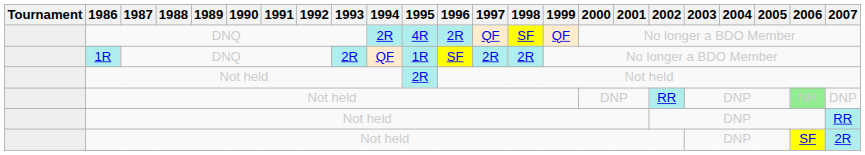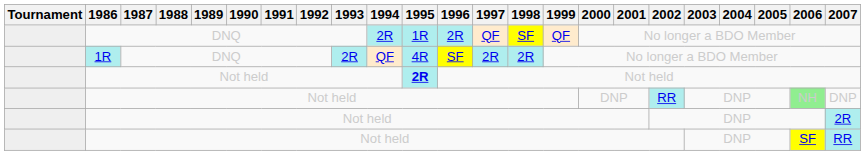(420, 35) 4R -> (420, 35) 1R
(420, 56) 1R -> (420, 56) 4R
(420, 77) normal -> (420, 77) bold
(843, 118) RR -> (843, 118) 2R
(843, 139) 2R -> (843, 139) RR
